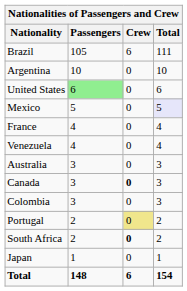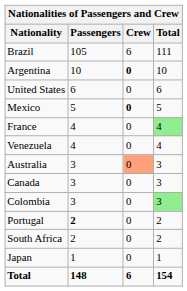(129, 70) normal -> (129, 70) bold
(73, 89) lightgreen background -> (73, 89) no background
(129, 108) normal -> (129, 108) bold
(159, 108) lavender background -> (159, 108) no background
(159, 126) no background -> (159, 126) lightgreen background
(129, 164) no background -> (129, 164) lightsalmon background
(129, 182) bold -> (129, 182) normal
(159, 201) no background -> (159, 201) lightgreen background
(73, 220) normal -> (73, 220) bold
(129, 220) khaki background -> (129, 220) no background
(129, 239) bold -> (129, 239) normal
